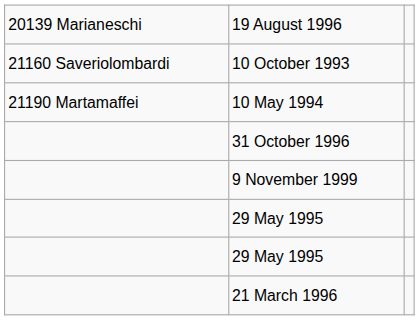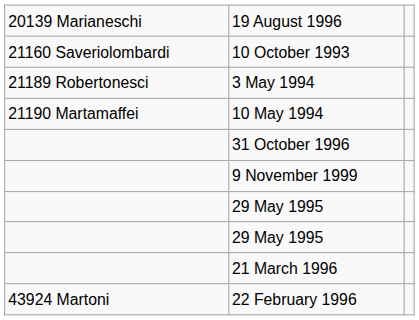+ row: (78, 83)
+ row: (59, 300)
